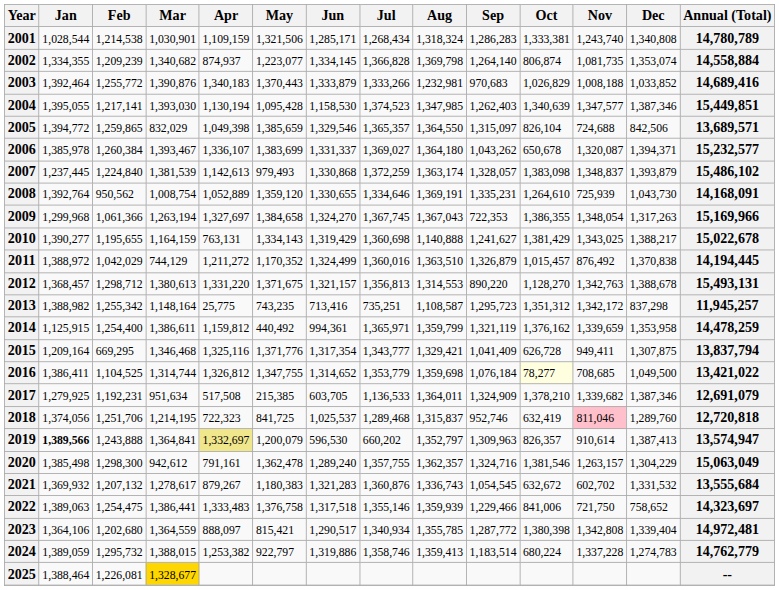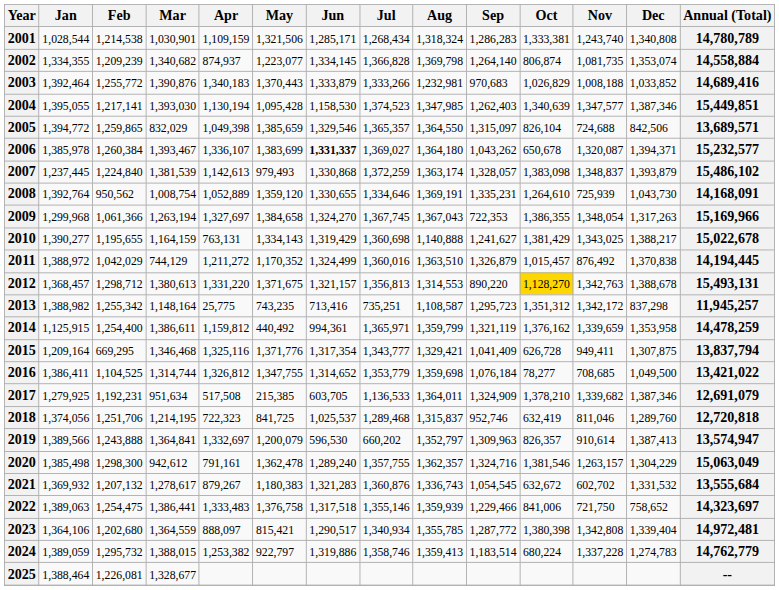(333, 150) normal -> (333, 149) bold
(546, 284) no background -> (546, 284) gold background
(539, 373) lightyellow background -> (539, 373) no background
(595, 418) pink background -> (595, 418) no background
(66, 439) bold -> (66, 440) normal
(226, 440) khaki background -> (226, 440) no background
(173, 574) gold background -> (173, 574) no background
